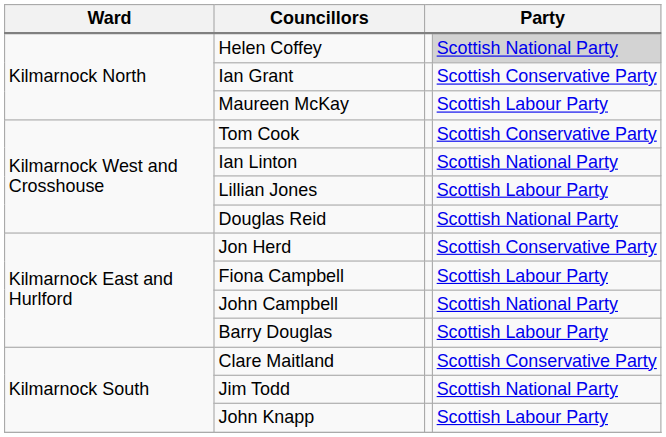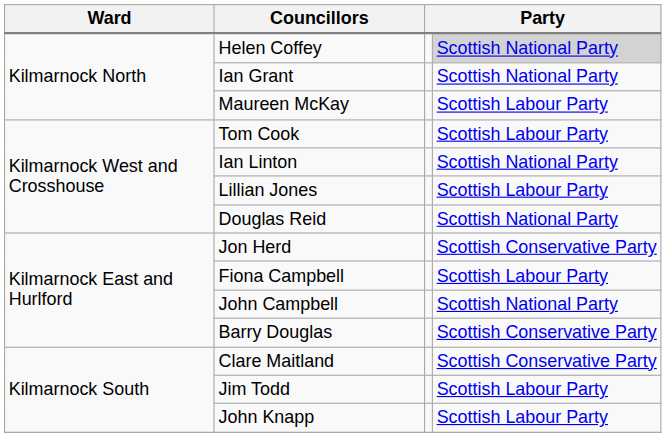(547, 76) Scottish Conservative Party -> (527, 76) Scottish National Party
(547, 133) Scottish Conservative Party -> (522, 133) Scottish Labour Party
(522, 332) Scottish Labour Party -> (547, 332) Scottish Conservative Party
(527, 389) Scottish National Party -> (522, 389) Scottish Labour Party
